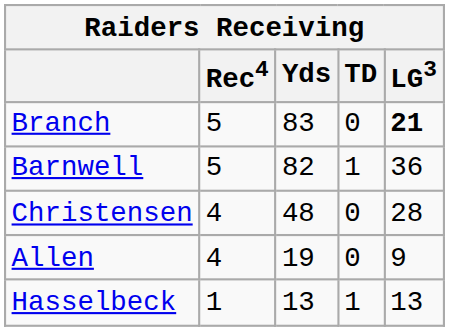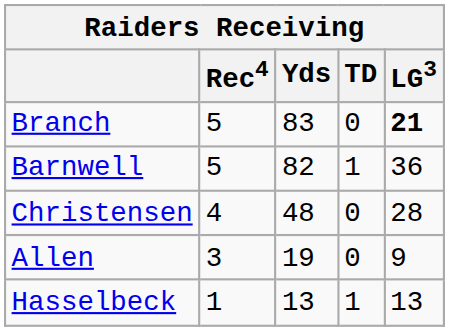(214, 258) 4 -> (214, 258) 3
